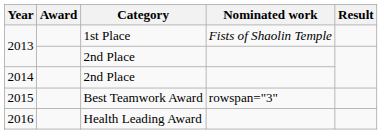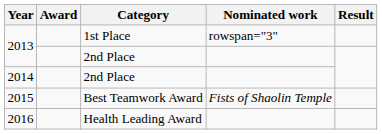(270, 35) Fists of Shaolin Temple -> (243, 35) rowspan="3"
(243, 98) rowspan="3" -> (270, 98) Fists of Shaolin Temple
